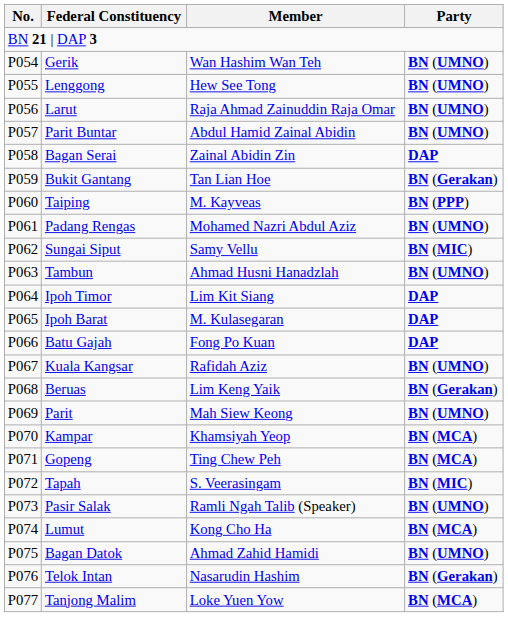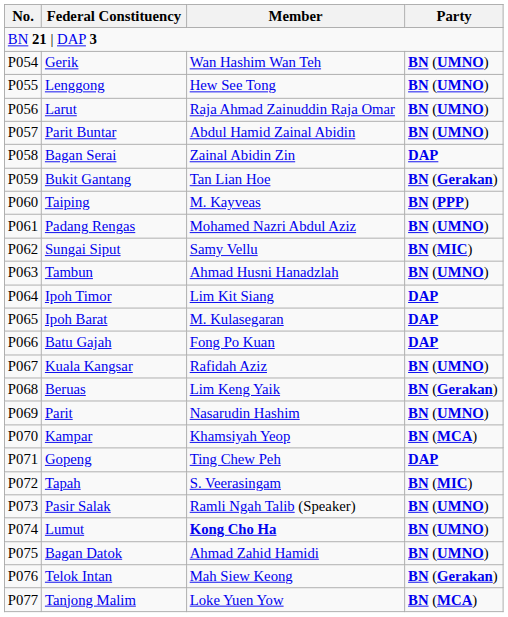(241, 413) Mah Siew Keong -> (245, 413) Nasarudin Hashim
(443, 459) BN (MCA) -> (423, 459) DAP
(231, 529) normal -> (233, 529) bold
(443, 529) BN (MCA) -> (448, 529) BN (UMNO)
(245, 576) Nasarudin Hashim -> (241, 576) Mah Siew Keong
